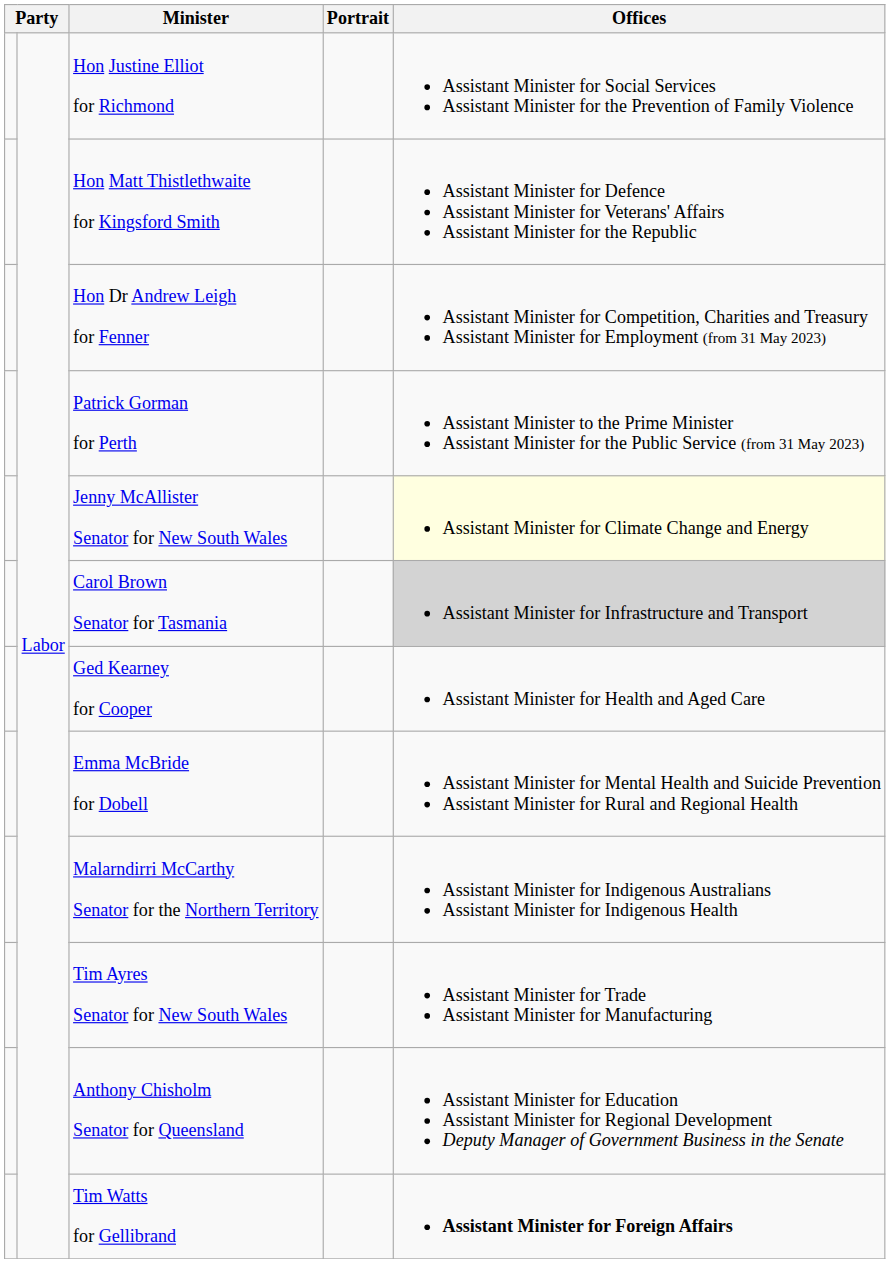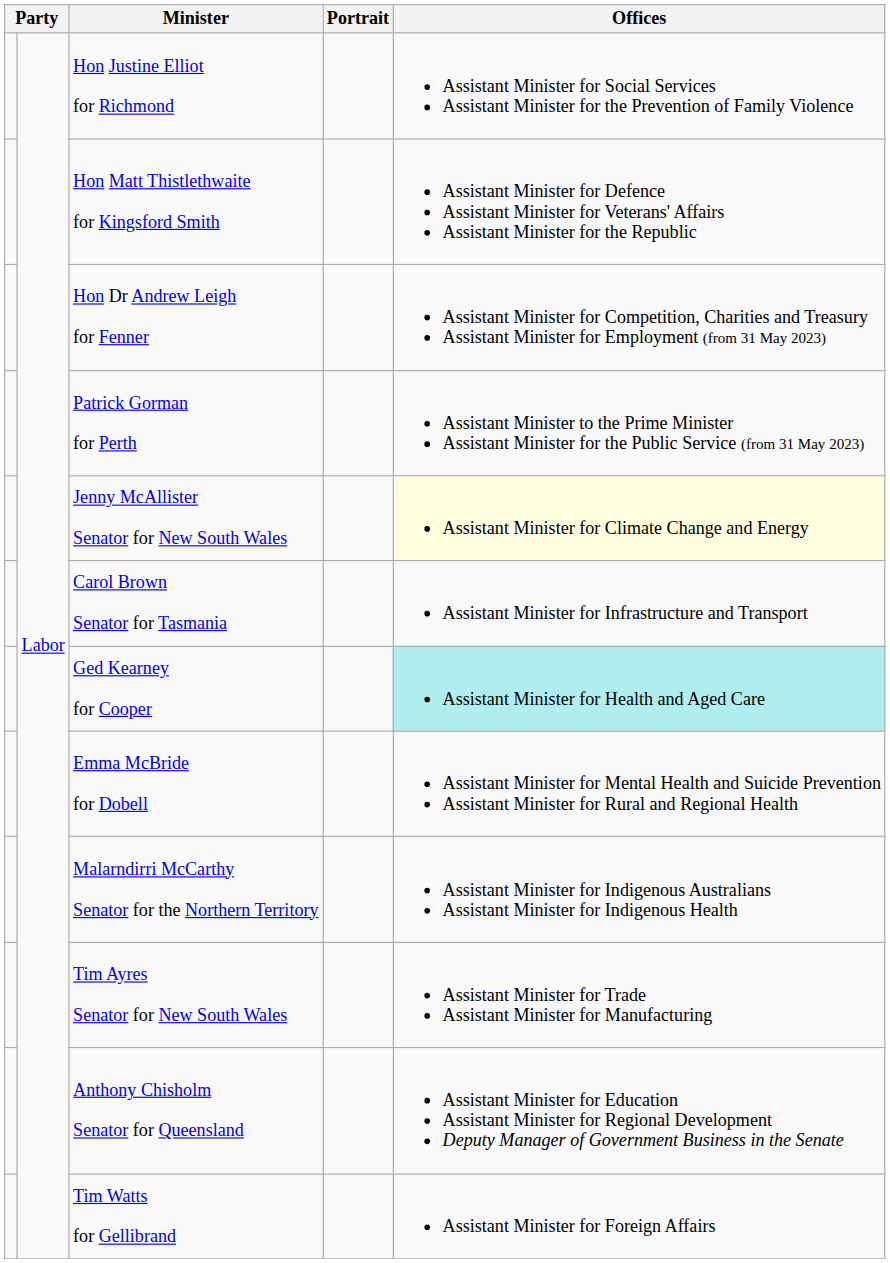(639, 614) lightgrey background -> (639, 614) no background
(639, 699) no background -> (639, 699) paleturquoise background
(639, 1226) bold -> (639, 1226) normal
